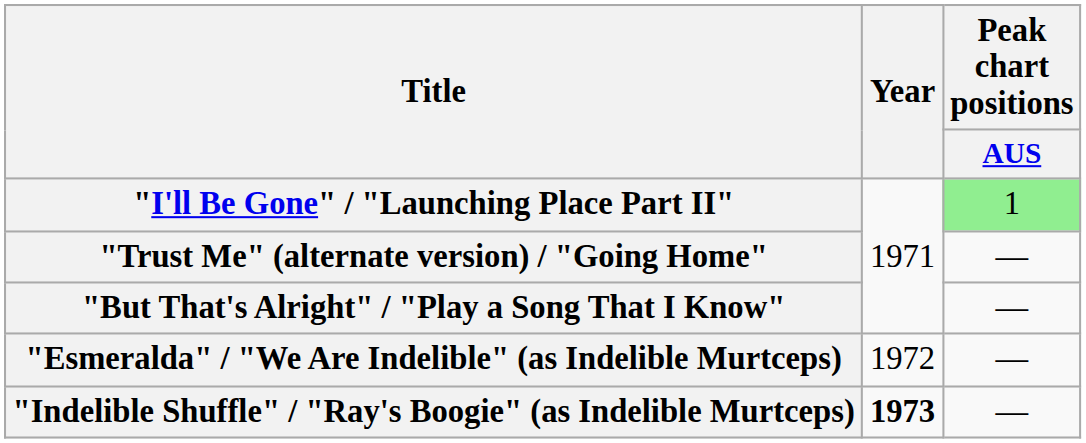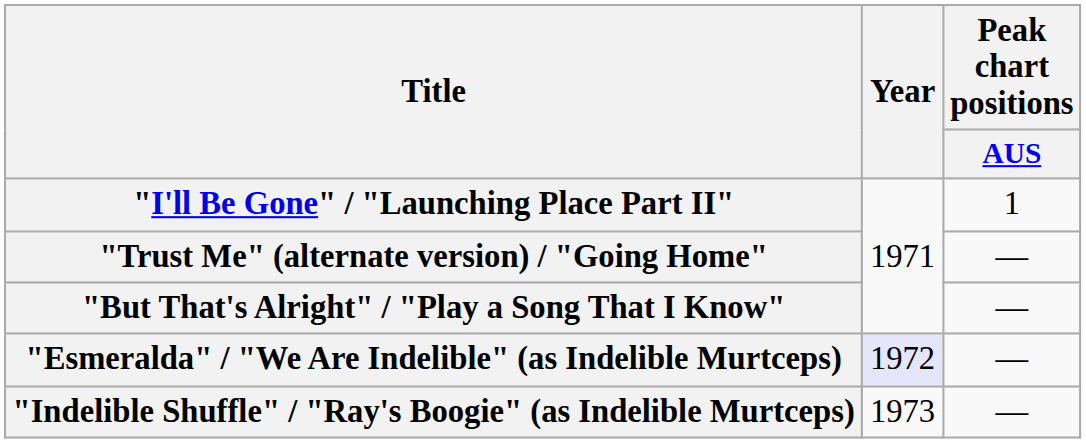(1012, 204) lightgreen background -> (1012, 204) no background
(903, 359) no background -> (903, 359) lavender background
(903, 411) bold -> (903, 411) normal
